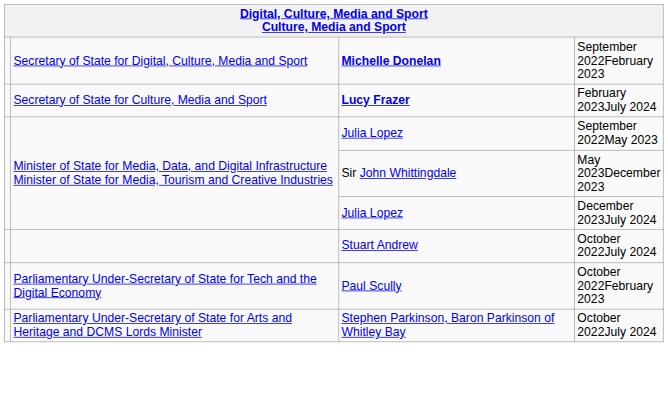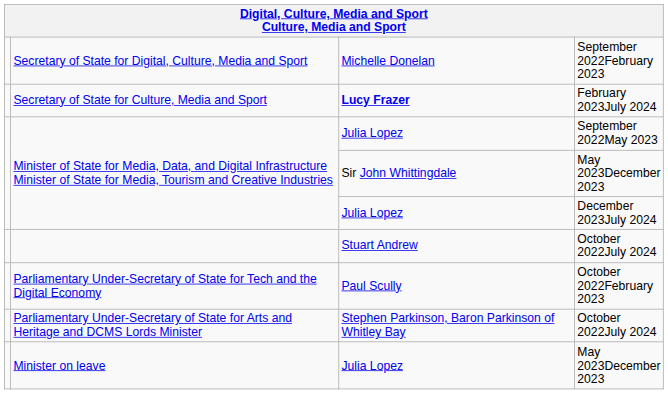(391, 60) bold -> (388, 60) normal
+ row: (59, 365)
